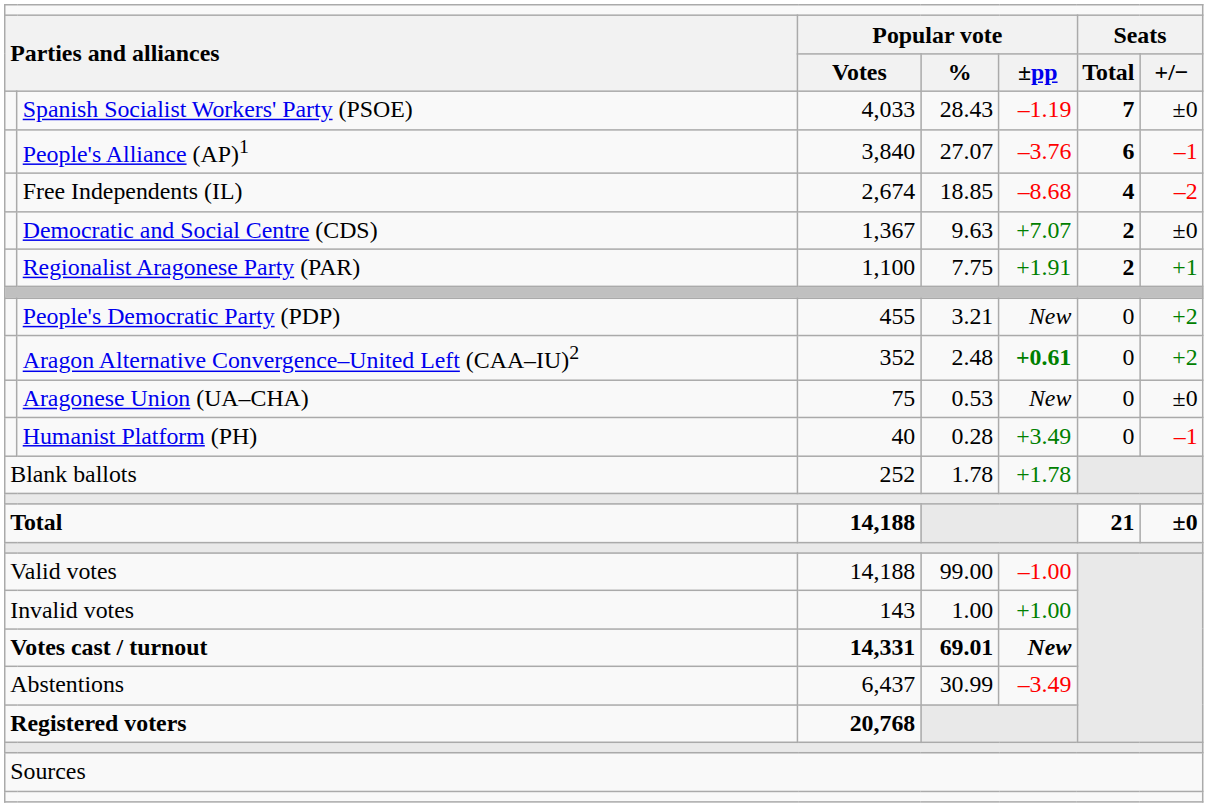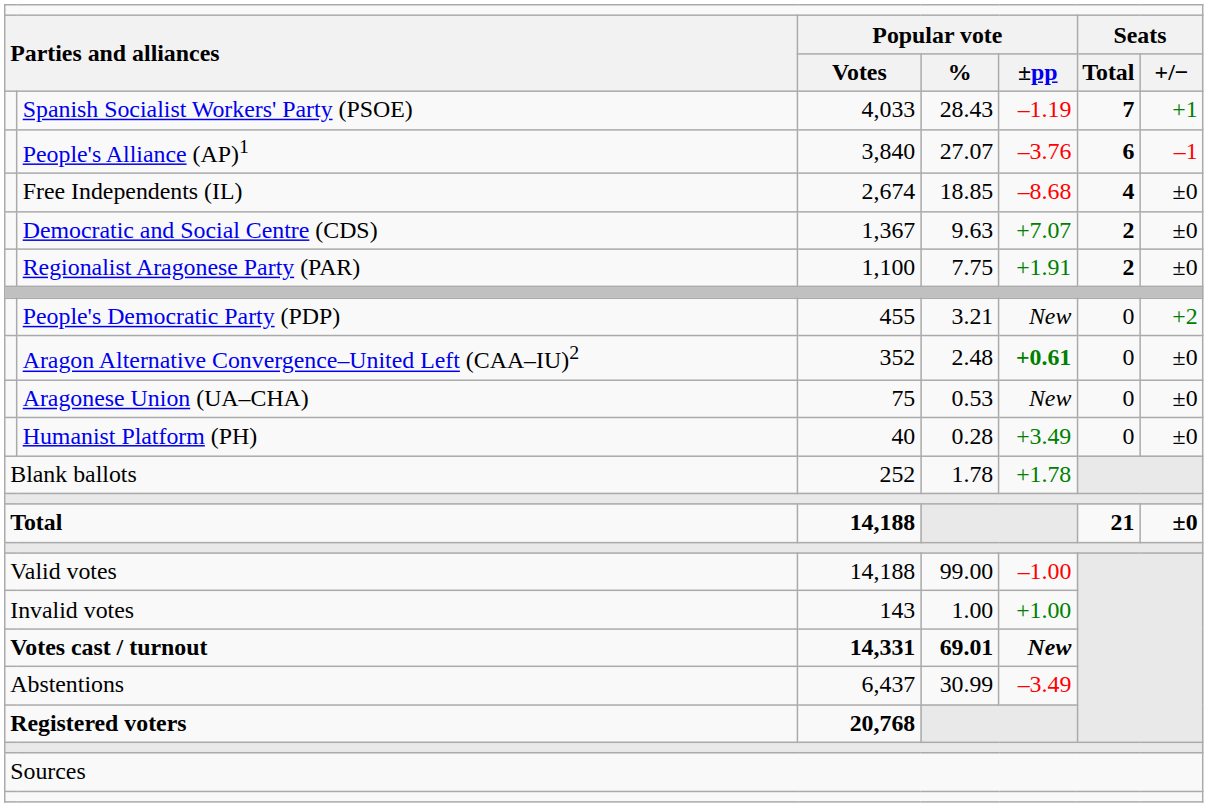(1185, 110) ±0 -> (1185, 110) +1
(1186, 192) –2 -> (1185, 192) ±0
(1185, 267) +1 -> (1185, 267) ±0
(1185, 357) +2 -> (1185, 357) ±0
(1186, 436) –1 -> (1185, 436) ±0
